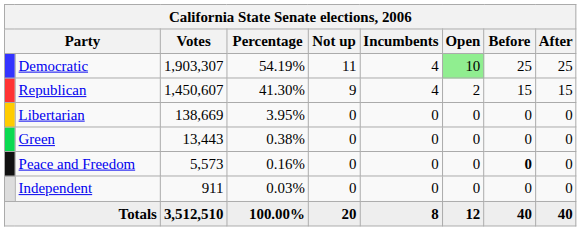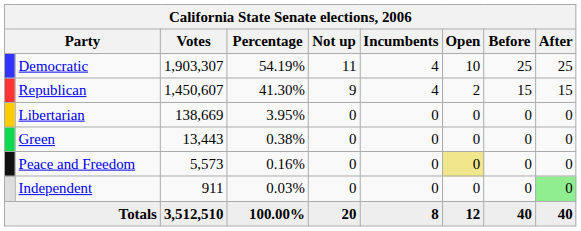(473, 66) lightgreen background -> (473, 66) no background
(477, 164) no background -> (477, 164) khaki background
(528, 164) bold -> (528, 164) normal
(569, 188) no background -> (569, 188) lightgreen background
